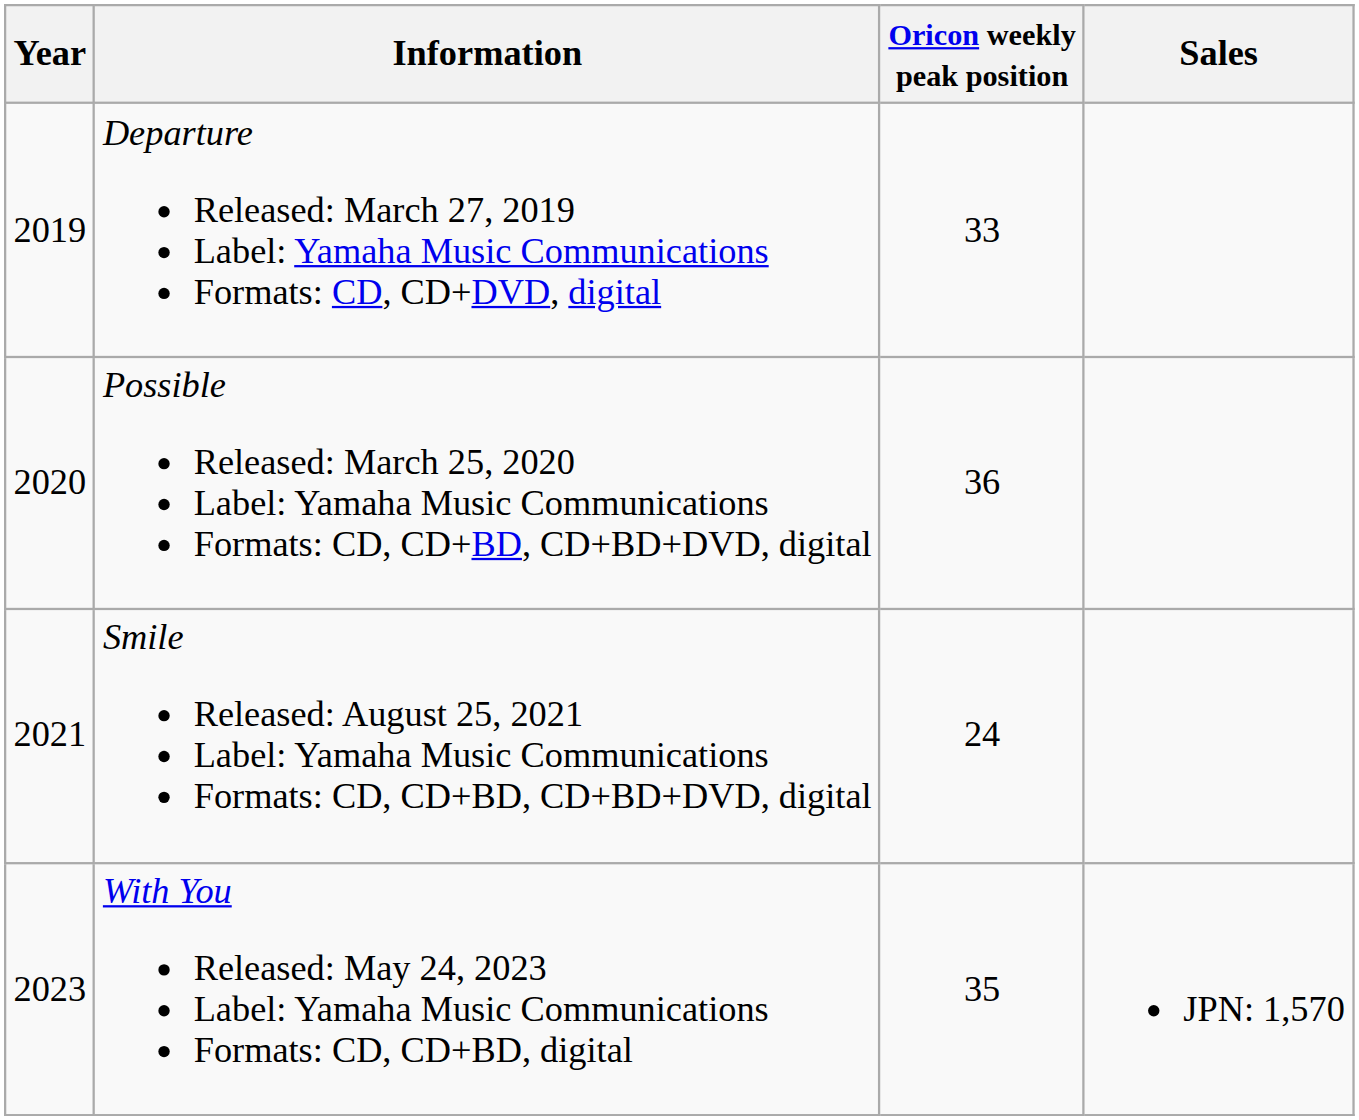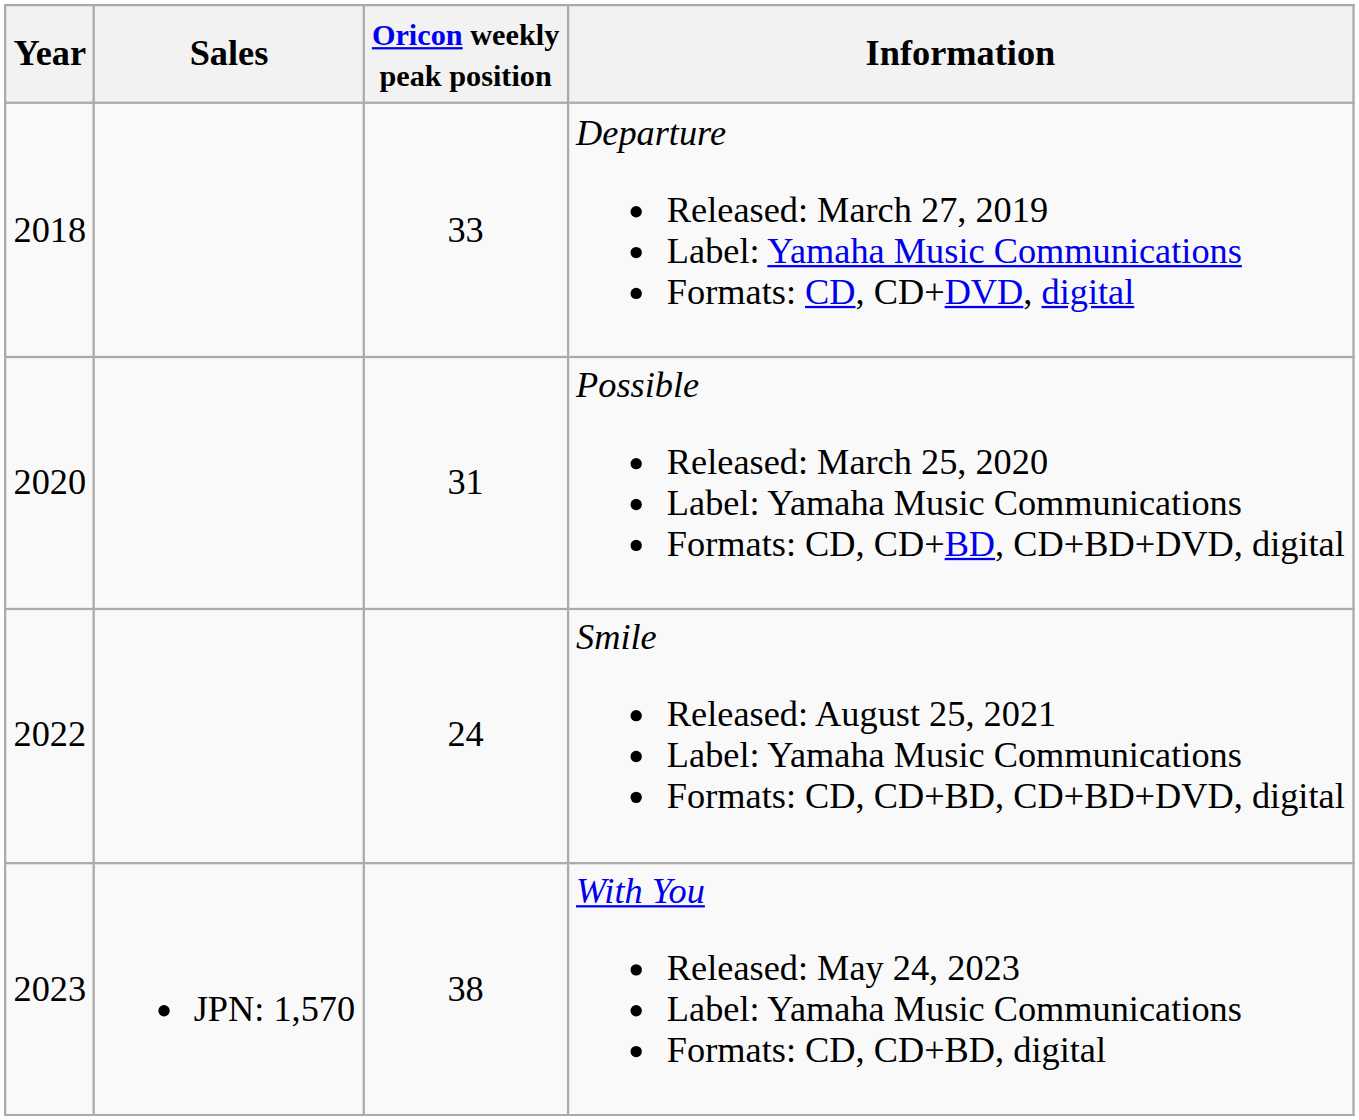columns swapped: (487, 53) <-> (1219, 53)
(50, 229) 2019 -> (50, 229) 2018
(982, 482) 36 -> (466, 482) 31
(50, 735) 2021 -> (50, 735) 2022
(982, 987) 35 -> (466, 987) 38
